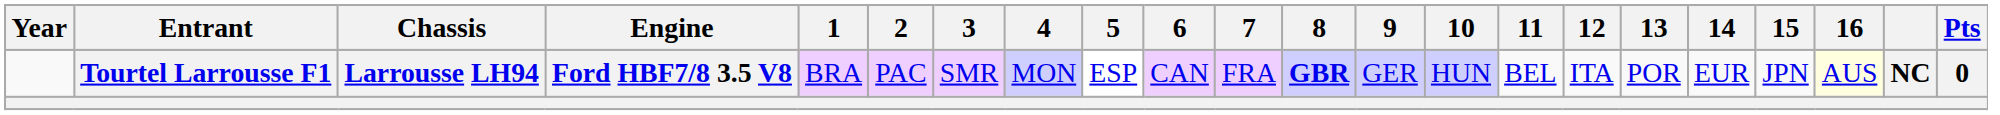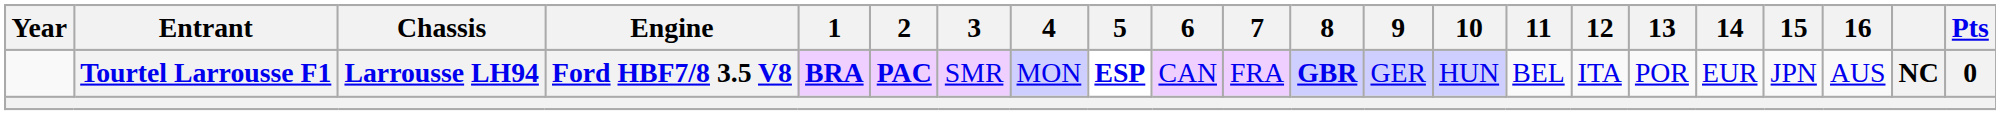(834, 72) normal -> (834, 72) bold
(901, 72) normal -> (904, 72) bold
(1113, 72) normal -> (1120, 72) bold
(1850, 72) lightyellow background -> (1858, 72) no background
